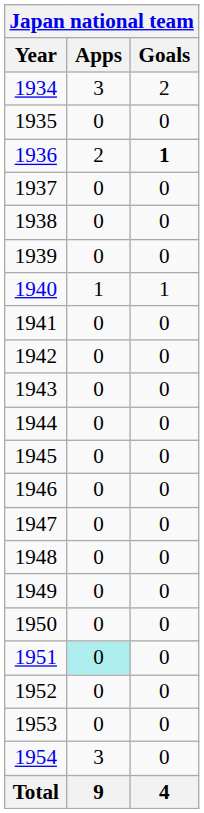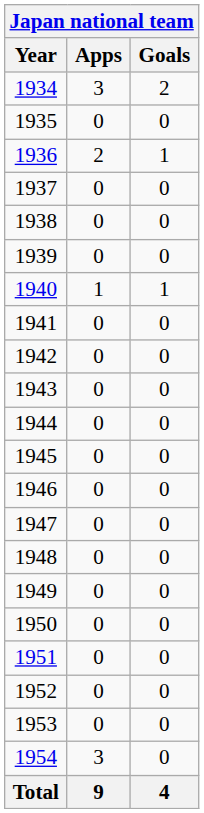(164, 155) bold -> (164, 155) normal
(99, 657) paleturquoise background -> (99, 657) no background
